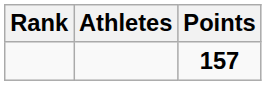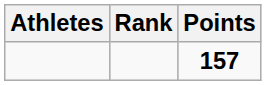columns swapped: (39, 23) <-> (126, 23)
